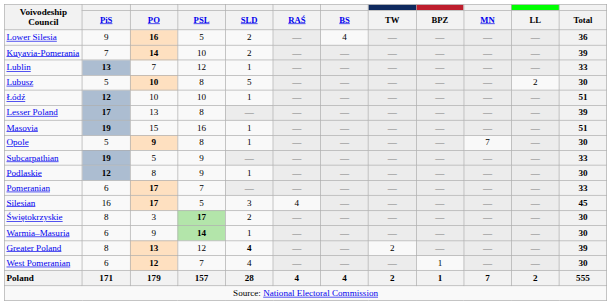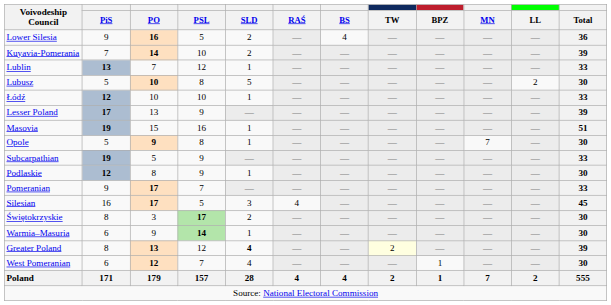(583, 97) 51 -> (583, 97) 33
(202, 112) 8 -> (202, 112) 9
(106, 187) 6 -> (106, 187) 9
(392, 247) no background -> (392, 247) lightyellow background
